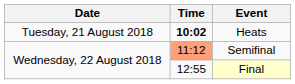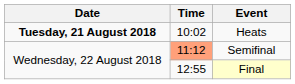(87, 32) normal -> (87, 32) bold
(191, 32) bold -> (191, 32) normal
